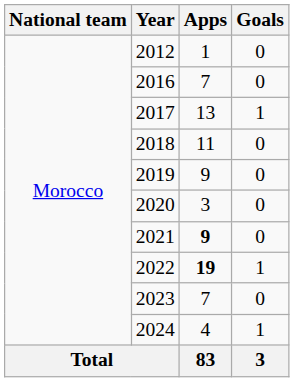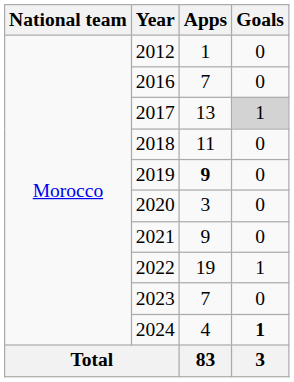(260, 112) no background -> (260, 112) lightgrey background
(205, 174) normal -> (205, 174) bold
(205, 236) bold -> (205, 236) normal
(205, 267) bold -> (205, 267) normal
(260, 329) normal -> (260, 329) bold
